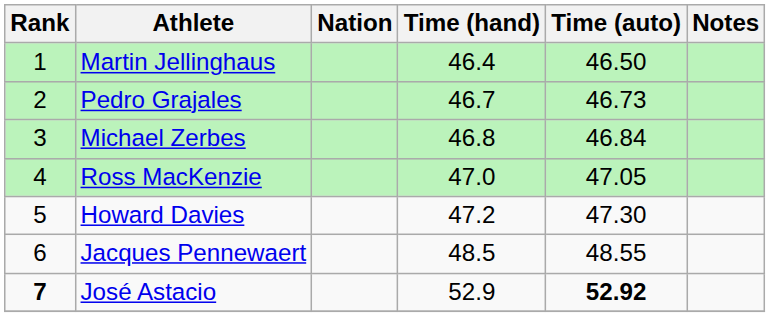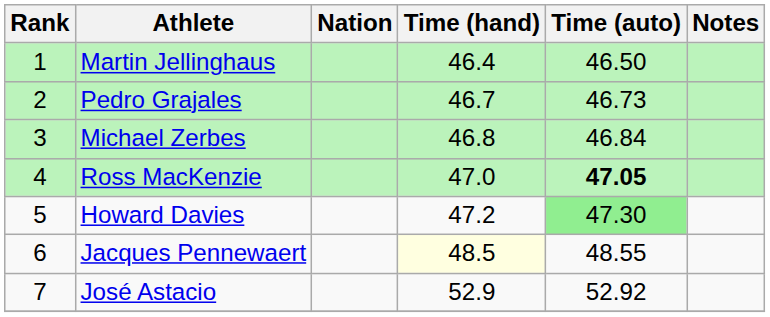(616, 176) normal -> (616, 176) bold
(616, 215) no background -> (616, 215) lightgreen background
(472, 253) no background -> (472, 253) lightyellow background
(40, 291) bold -> (40, 291) normal
(616, 291) bold -> (616, 291) normal
